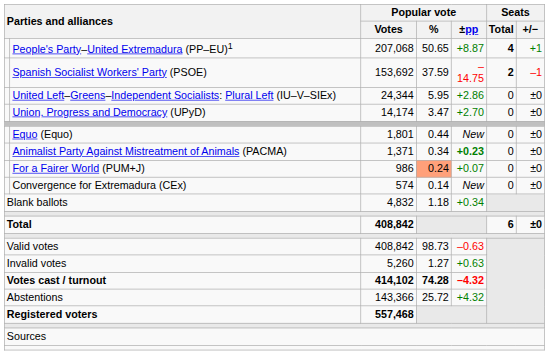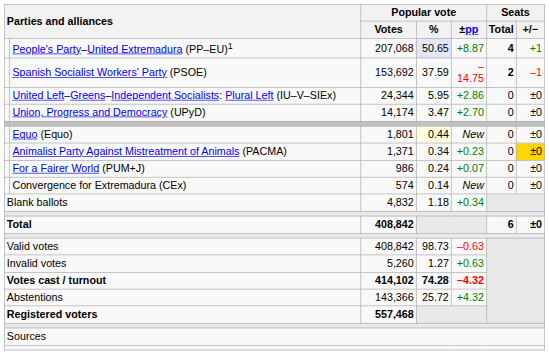(435, 48) no background -> (435, 48) lavender background
(438, 134) no background -> (438, 134) lightyellow background
(470, 151) bold -> (470, 151) normal
(536, 151) no background -> (536, 151) gold background
(438, 168) lightsalmon background -> (438, 168) no background
